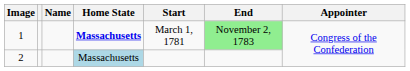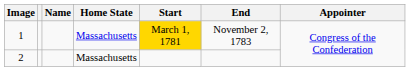(108, 35) bold -> (106, 35) normal
(174, 35) no background -> (170, 35) gold background
(243, 35) lightgreen background -> (241, 35) no background
(108, 58) lightblue background -> (106, 58) no background
